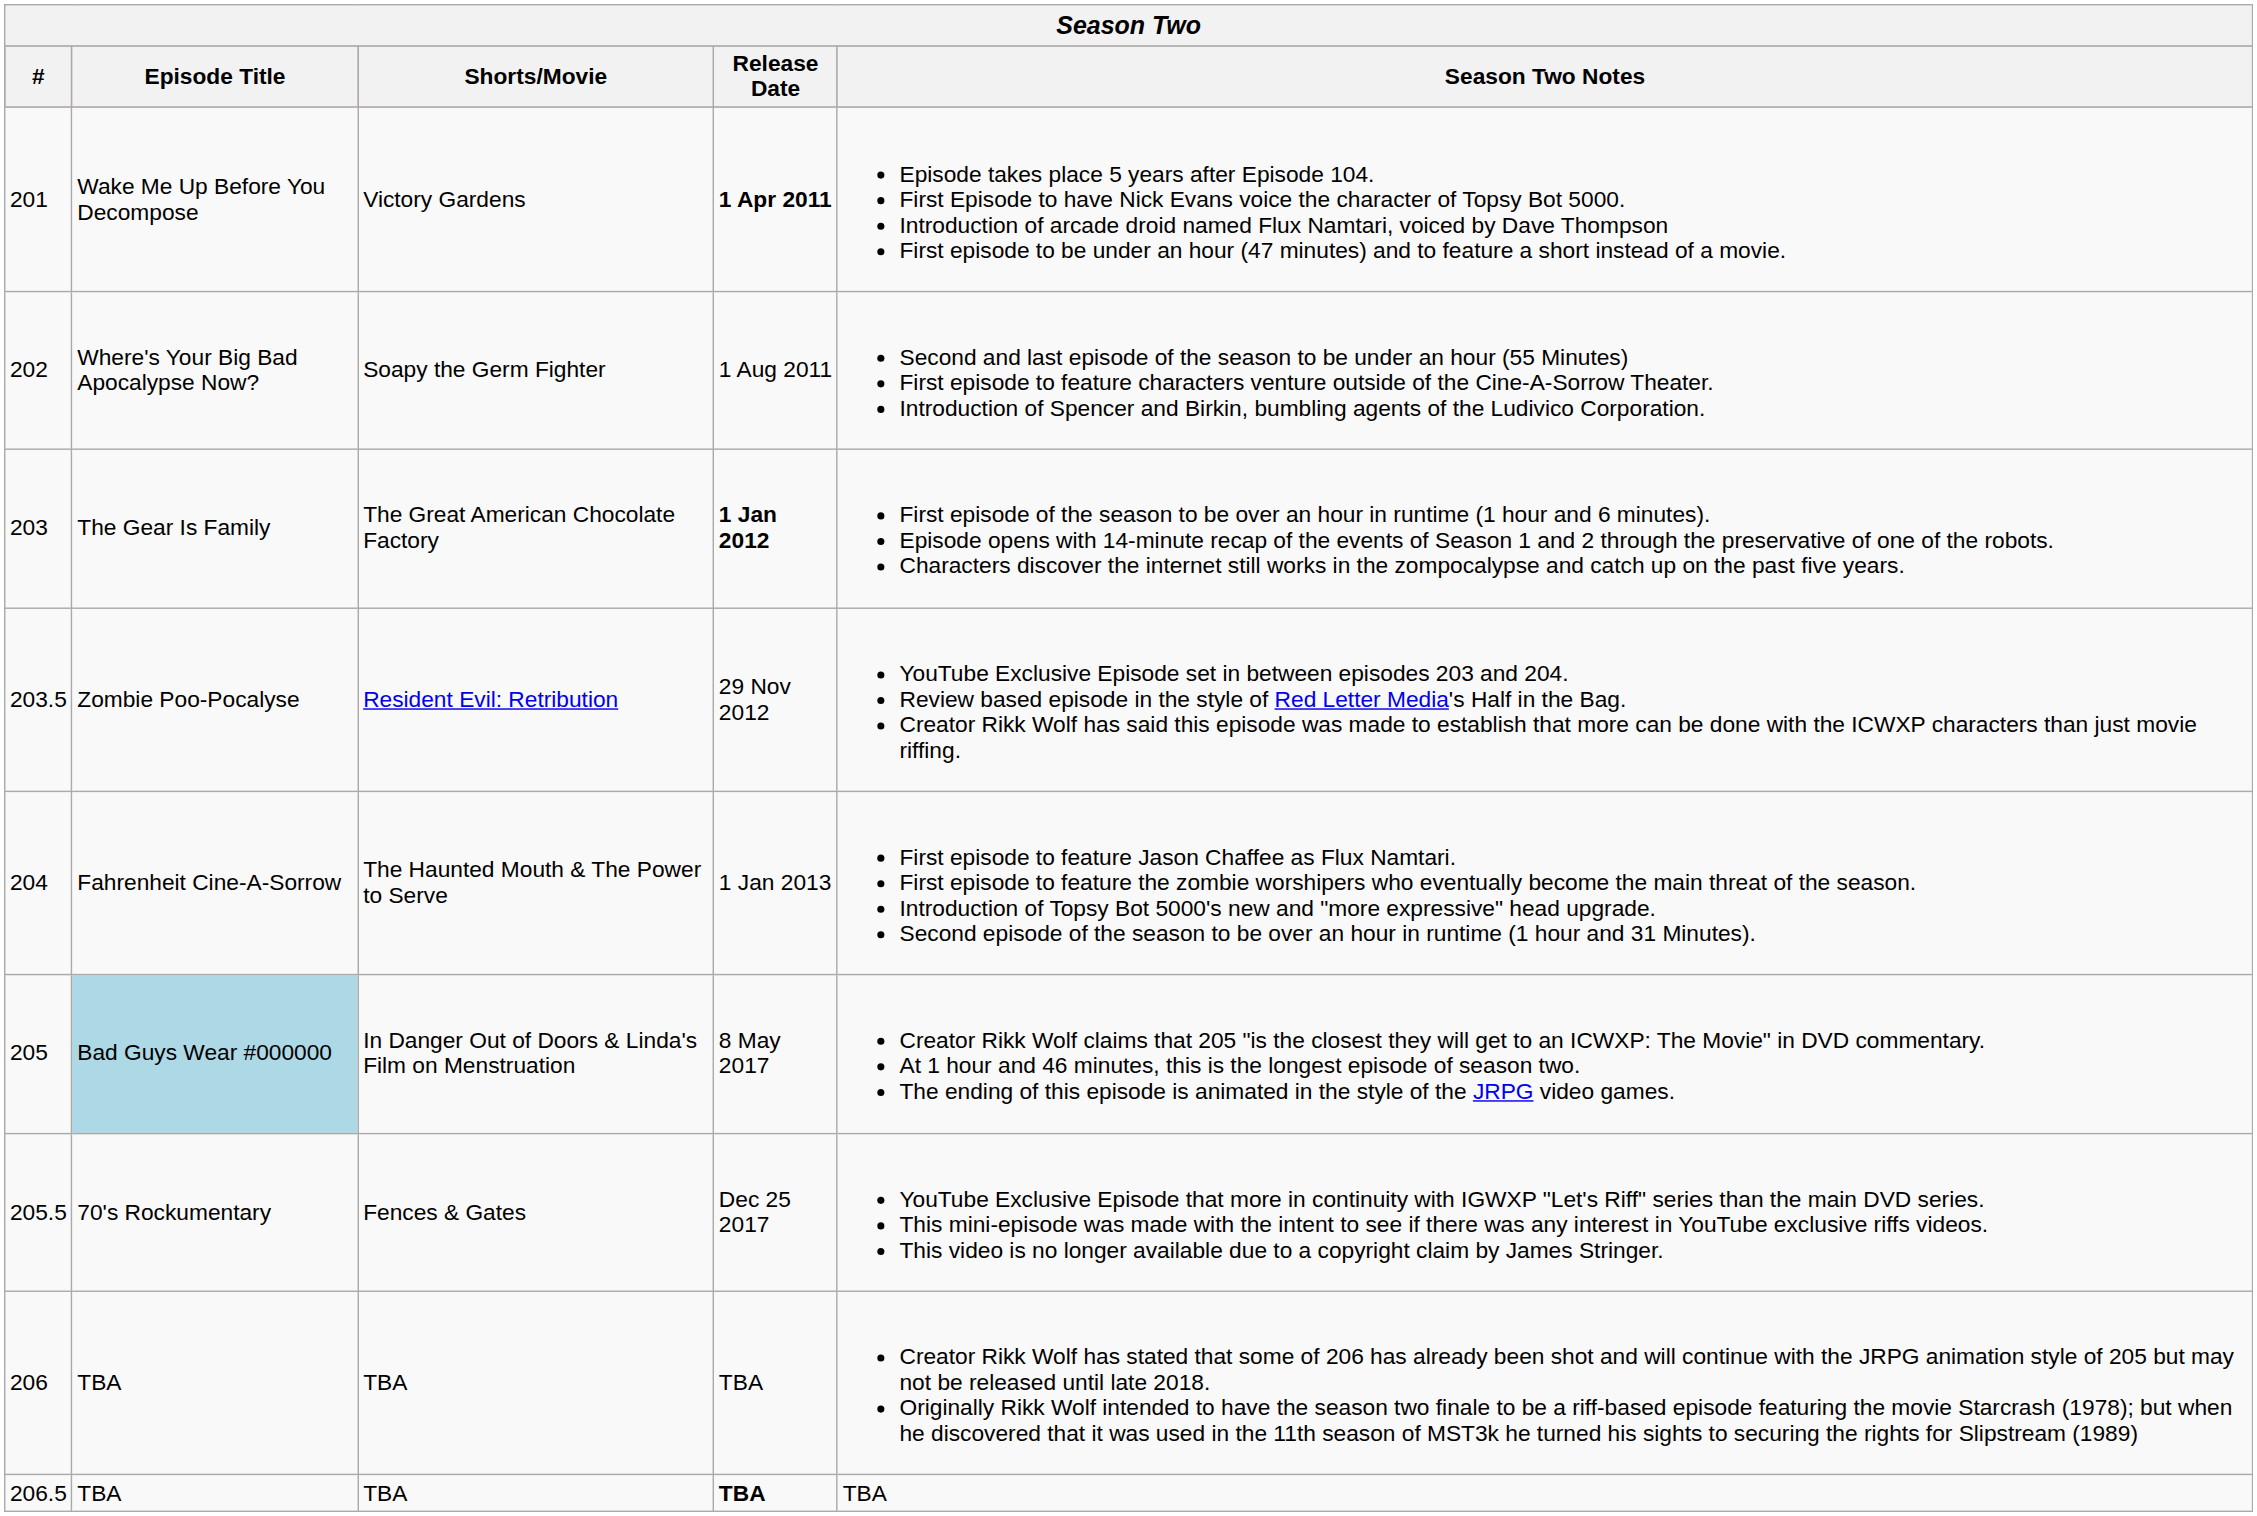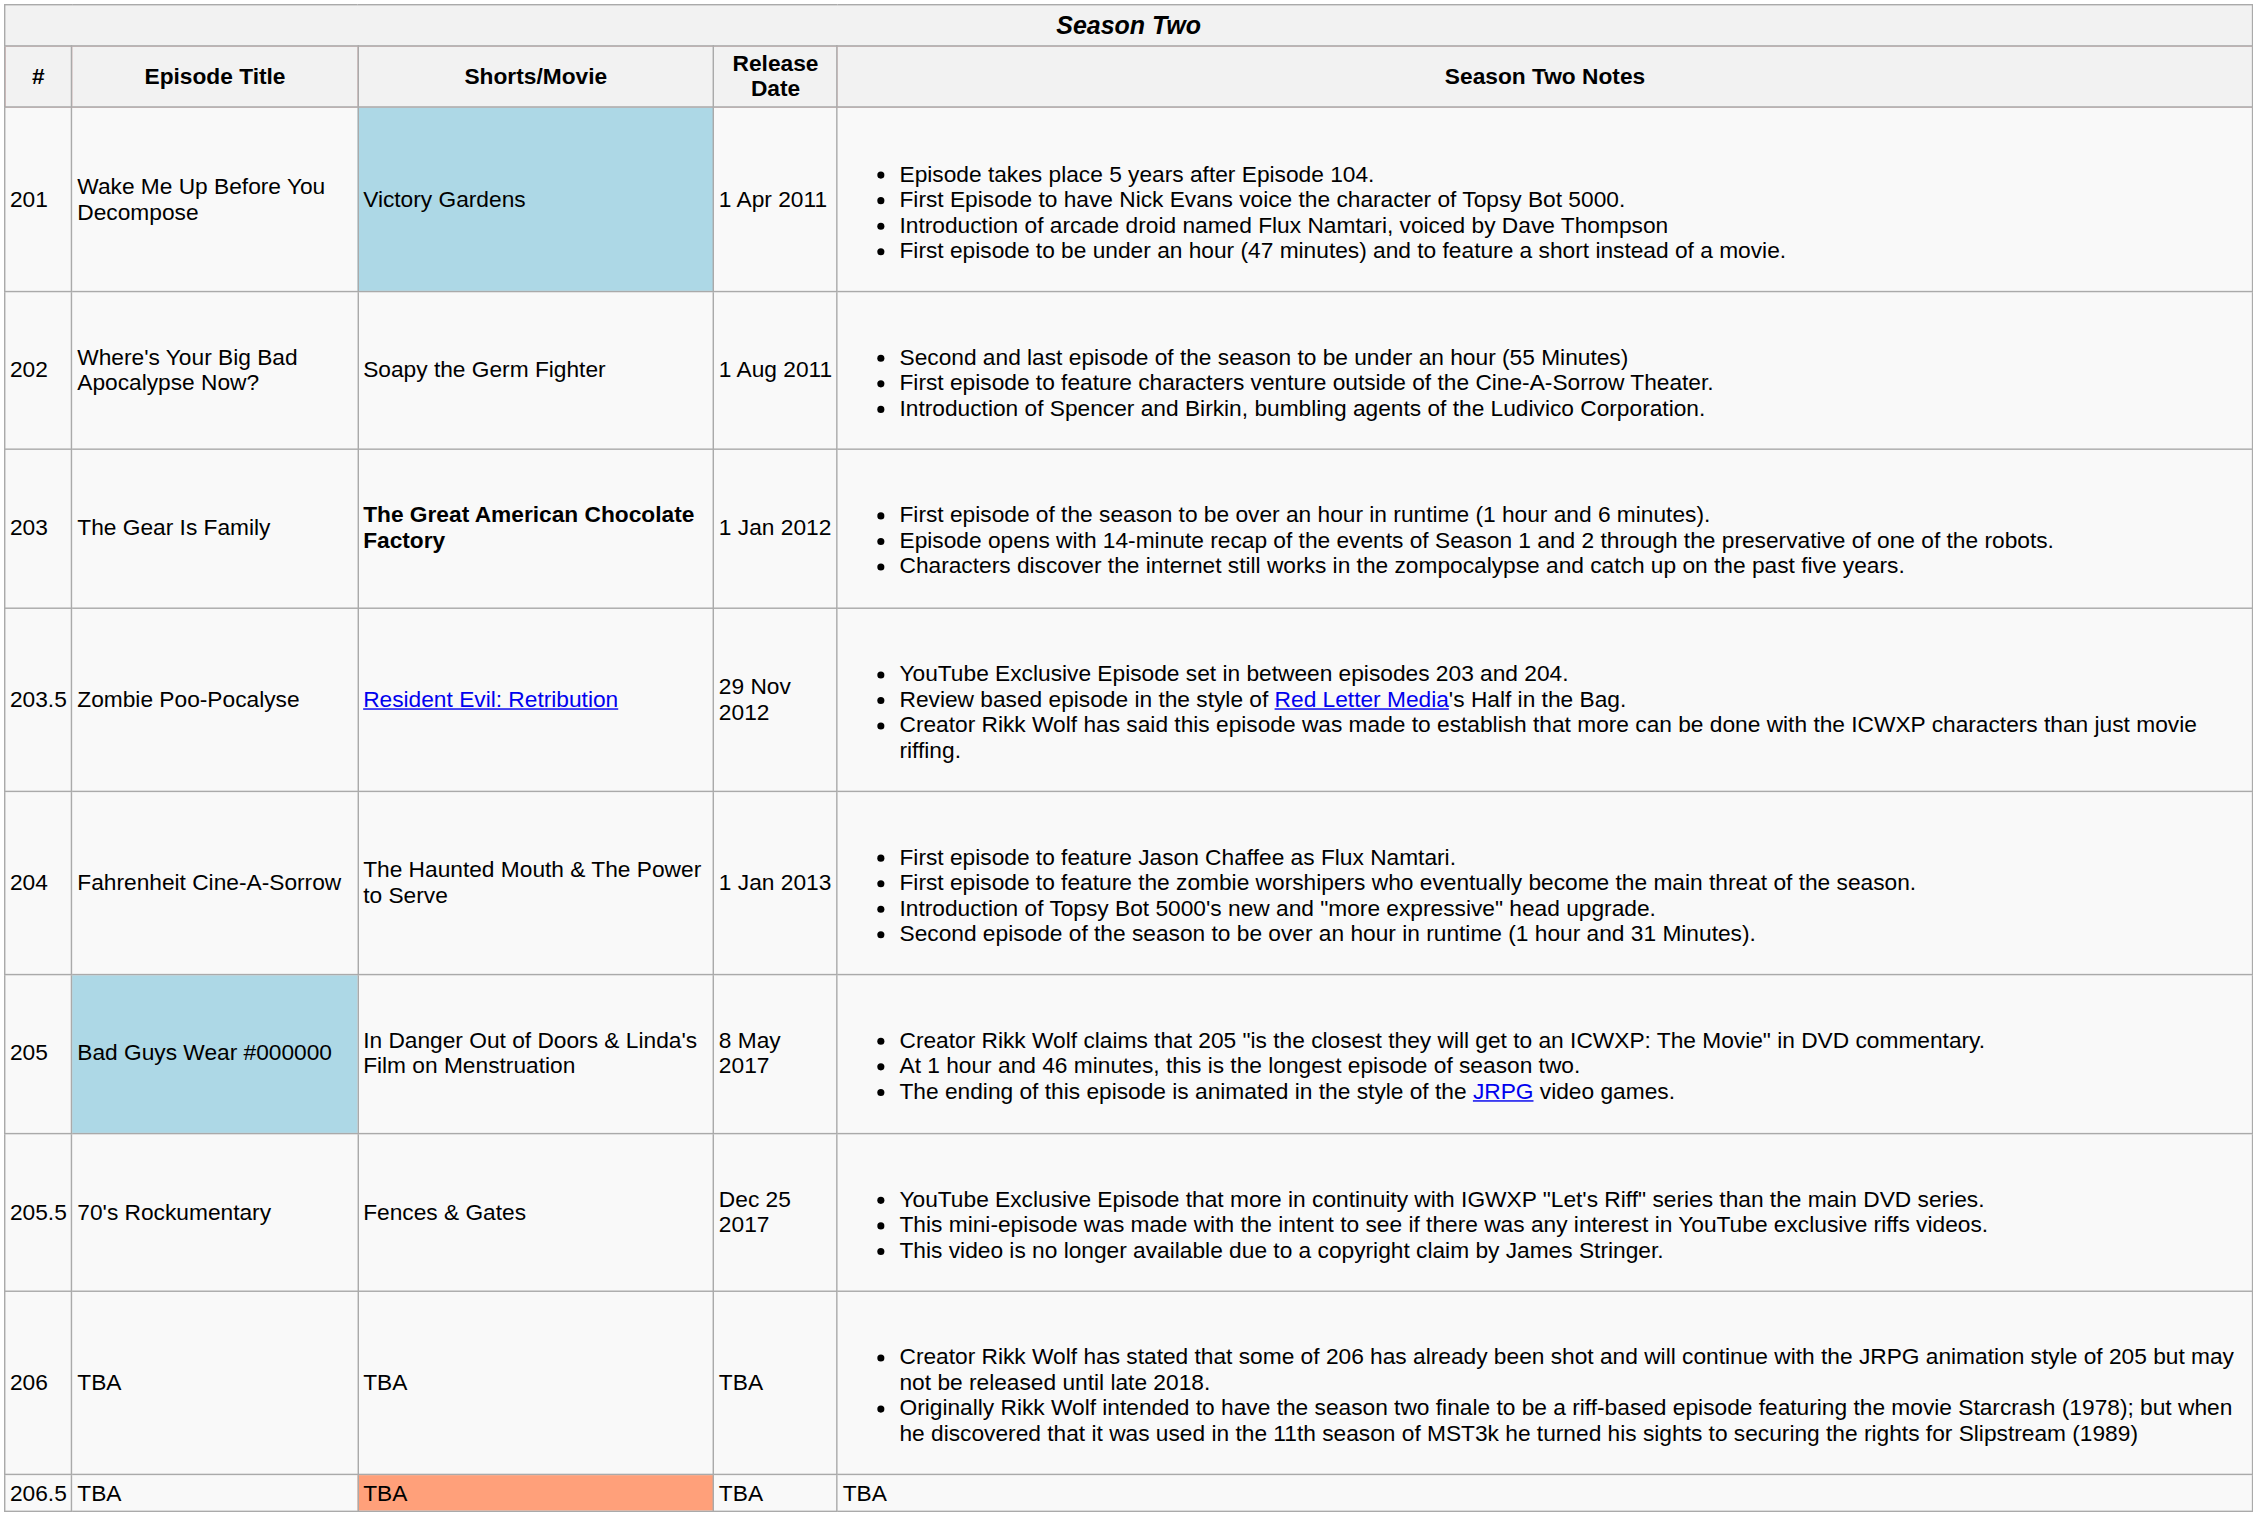(444, 199) no background -> (444, 199) lightblue background
(775, 199) bold -> (773, 199) normal
(519, 528) normal -> (529, 528) bold
(748, 528) bold -> (775, 528) normal
(385, 1492) no background -> (385, 1492) lightsalmon background
(742, 1492) bold -> (741, 1492) normal
